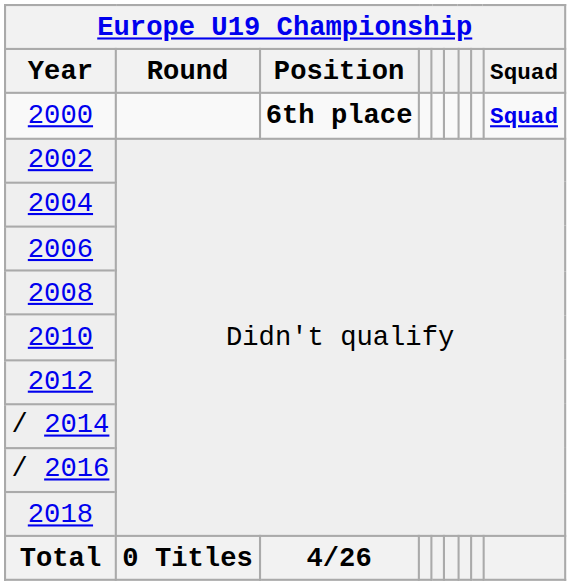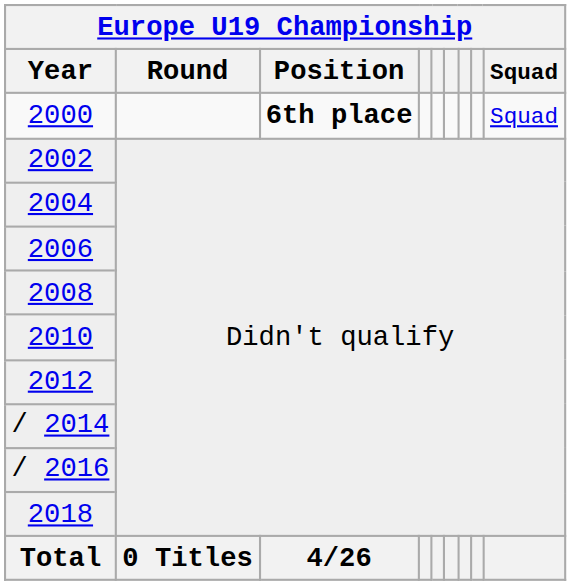(524, 116) bold -> (524, 117) normal
